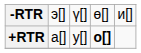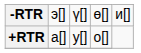(102, 37) bold -> (101, 37) normal
